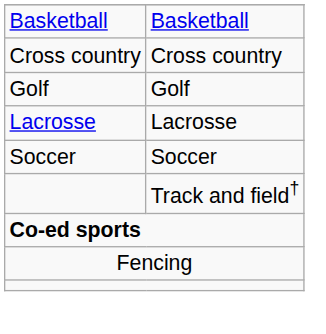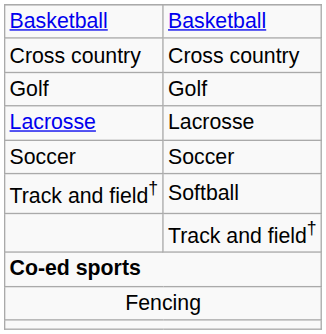+ row: (204, 192)
